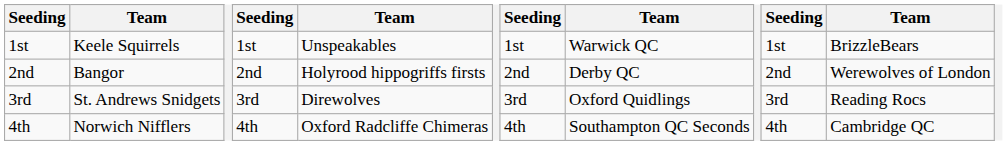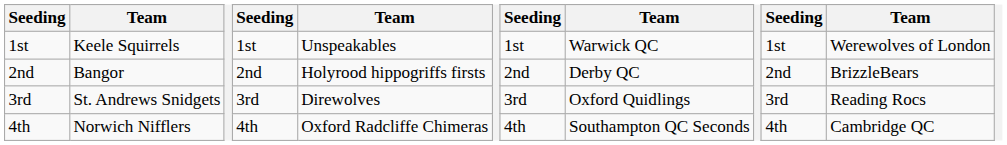(875, 45) BrizzleBears -> (911, 45) Werewolves of London
(911, 72) Werewolves of London -> (875, 72) BrizzleBears
